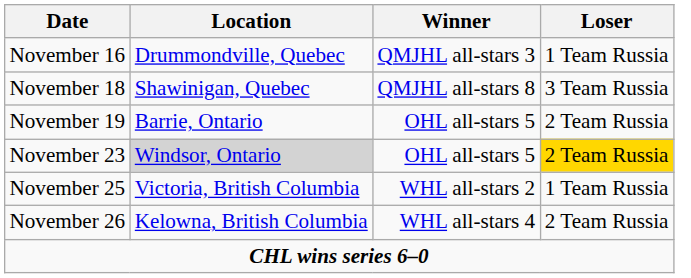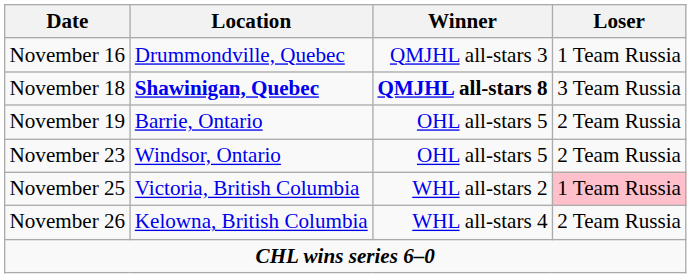(222, 88) normal -> (227, 88) bold
(456, 88) normal -> (463, 88) bold
(208, 155) lightgrey background -> (208, 155) no background
(607, 155) gold background -> (619, 155) no background
(607, 188) no background -> (619, 188) pink background
